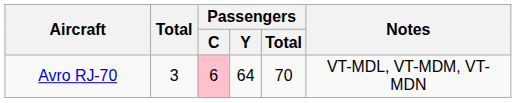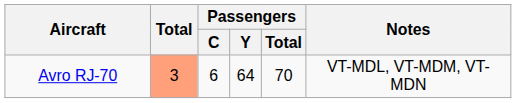(174, 76) no background -> (174, 76) lightsalmon background
(214, 76) pink background -> (214, 76) no background
